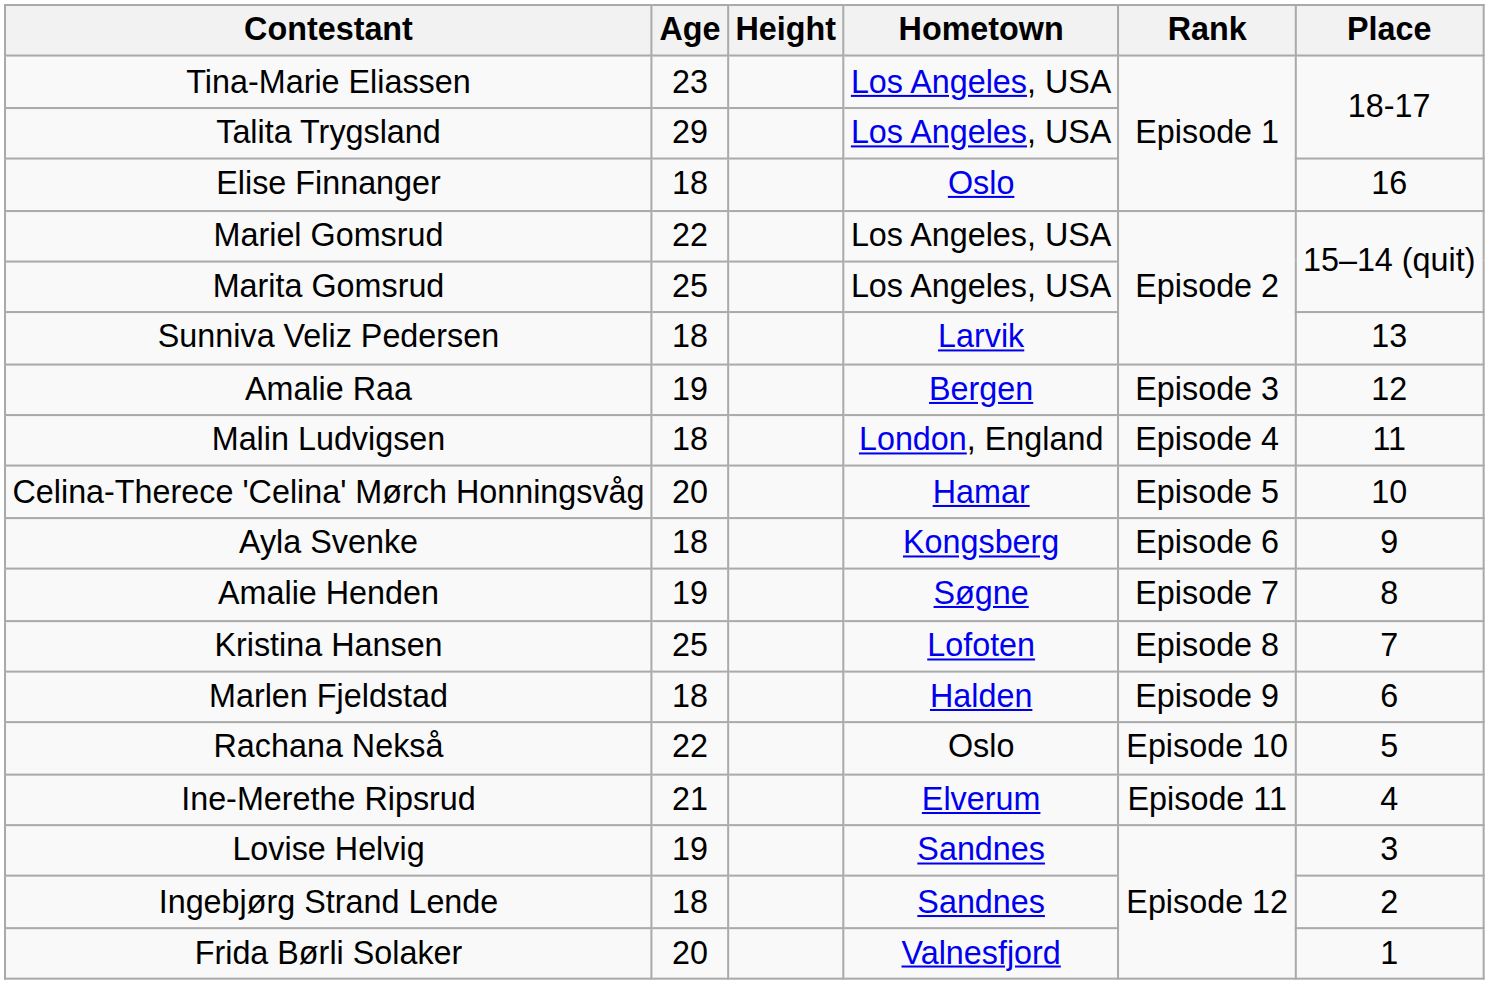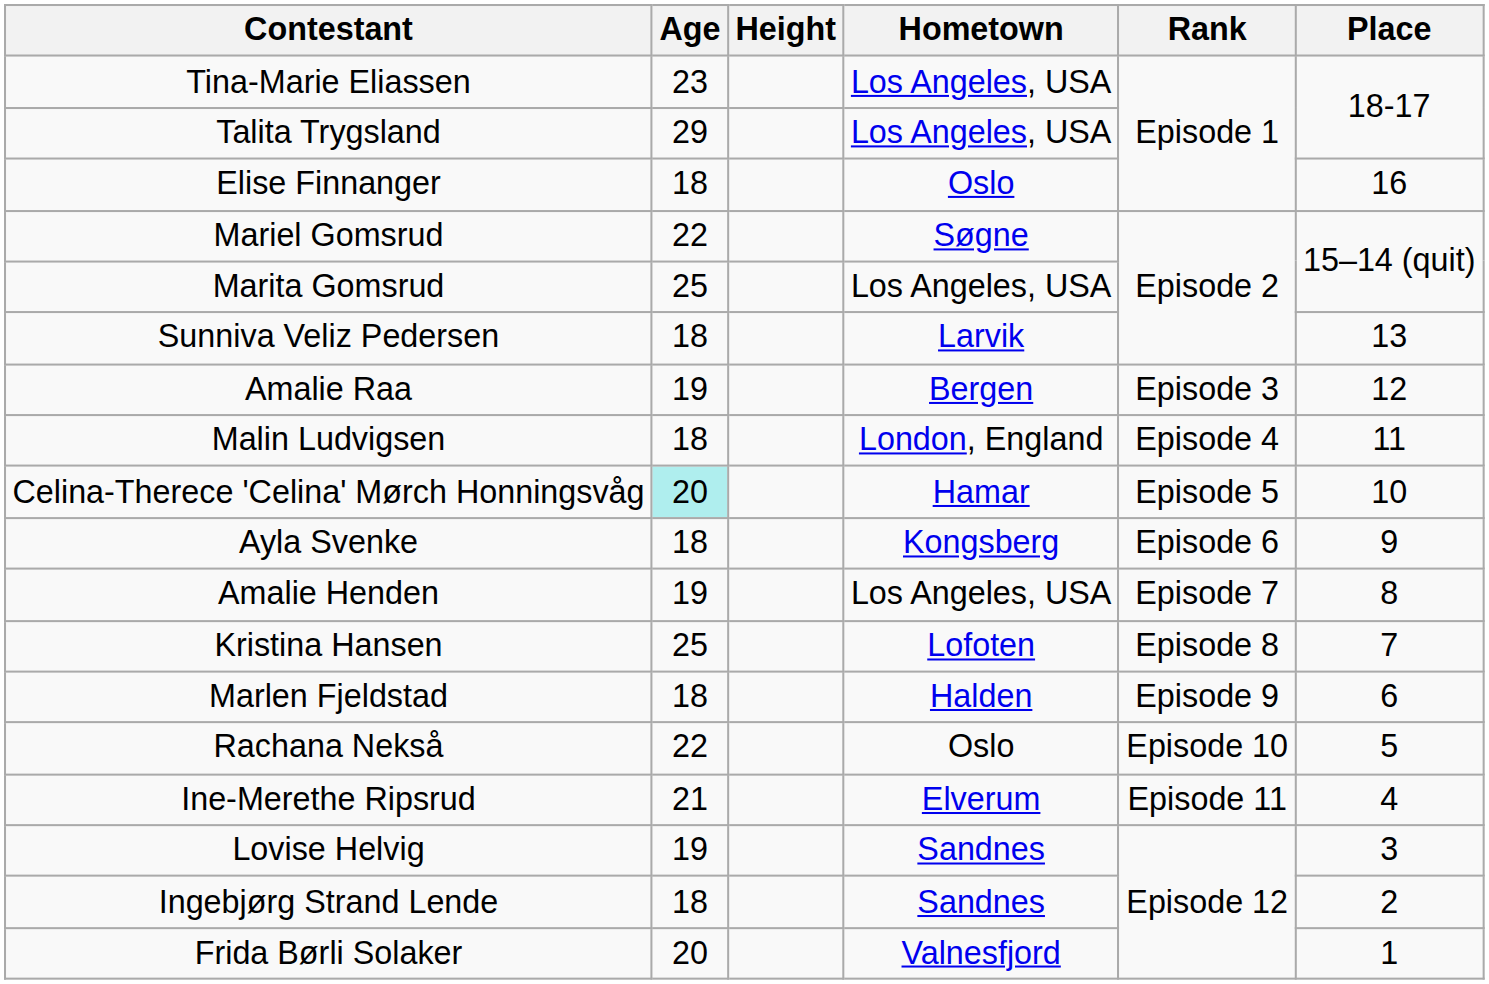(981, 235) Los Angeles, USA -> (981, 235) Søgne
(690, 491) no background -> (690, 491) paleturquoise background
(981, 593) Søgne -> (981, 593) Los Angeles, USA
